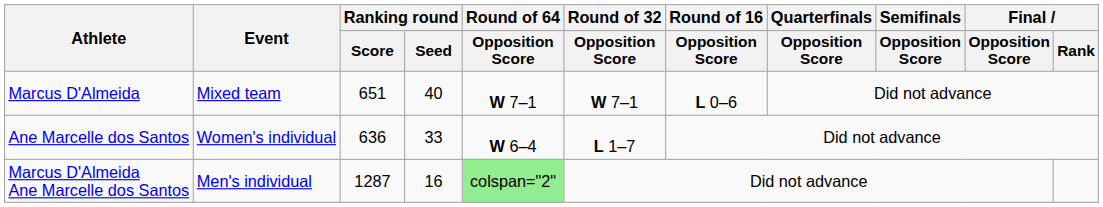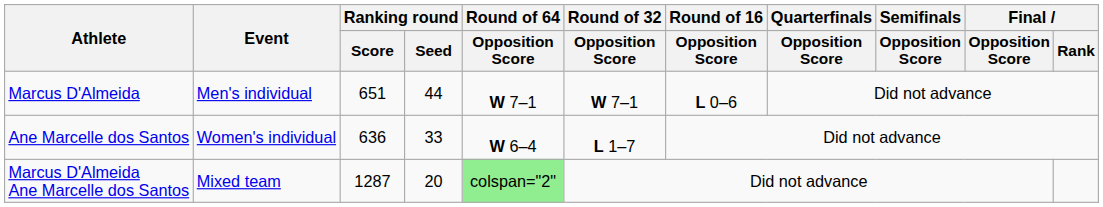(239, 94) Mixed team -> (254, 94) Men's individual
(434, 94) 40 -> (434, 94) 44
(254, 181) Men's individual -> (239, 181) Mixed team
(434, 181) 16 -> (434, 181) 20
